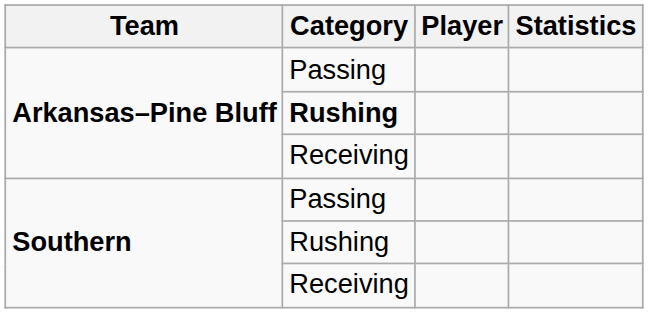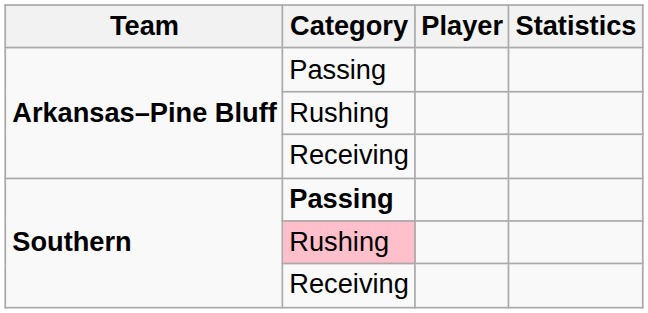(344, 112) bold -> (339, 112) normal
(338, 198) normal -> (341, 198) bold
(339, 241) no background -> (339, 241) pink background
